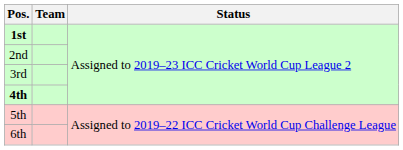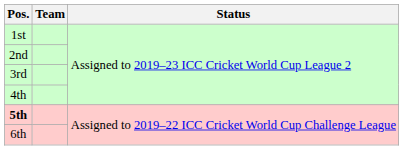(18, 34) bold -> (18, 34) normal
(18, 94) bold -> (18, 94) normal
(18, 114) normal -> (18, 114) bold
